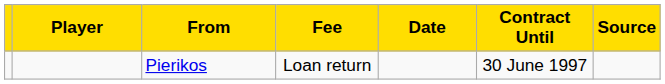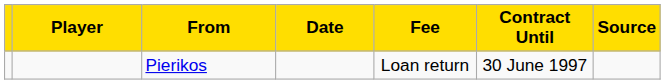columns swapped: (327, 27) <-> (427, 27)
